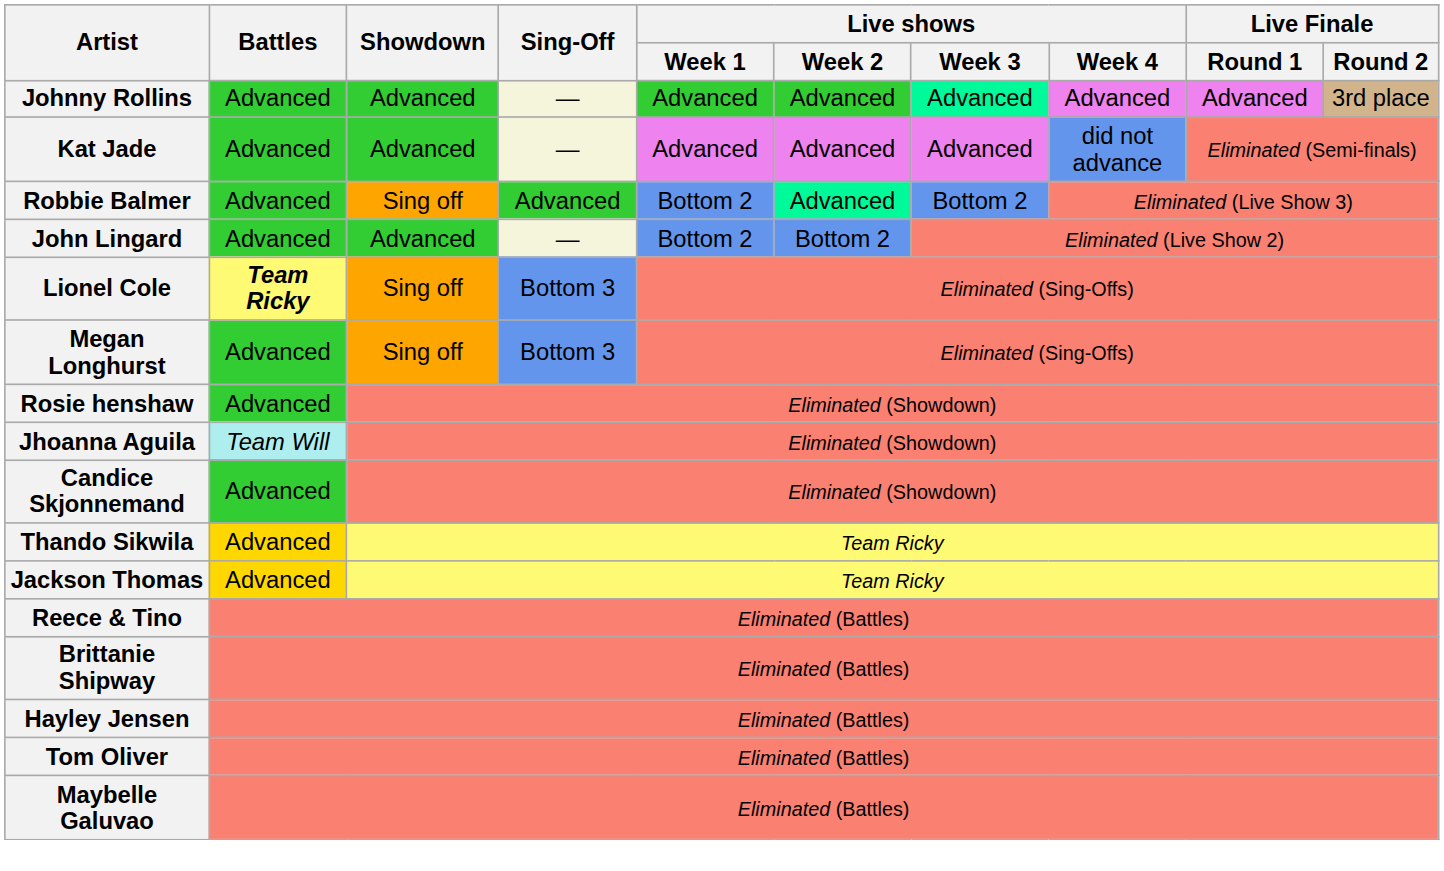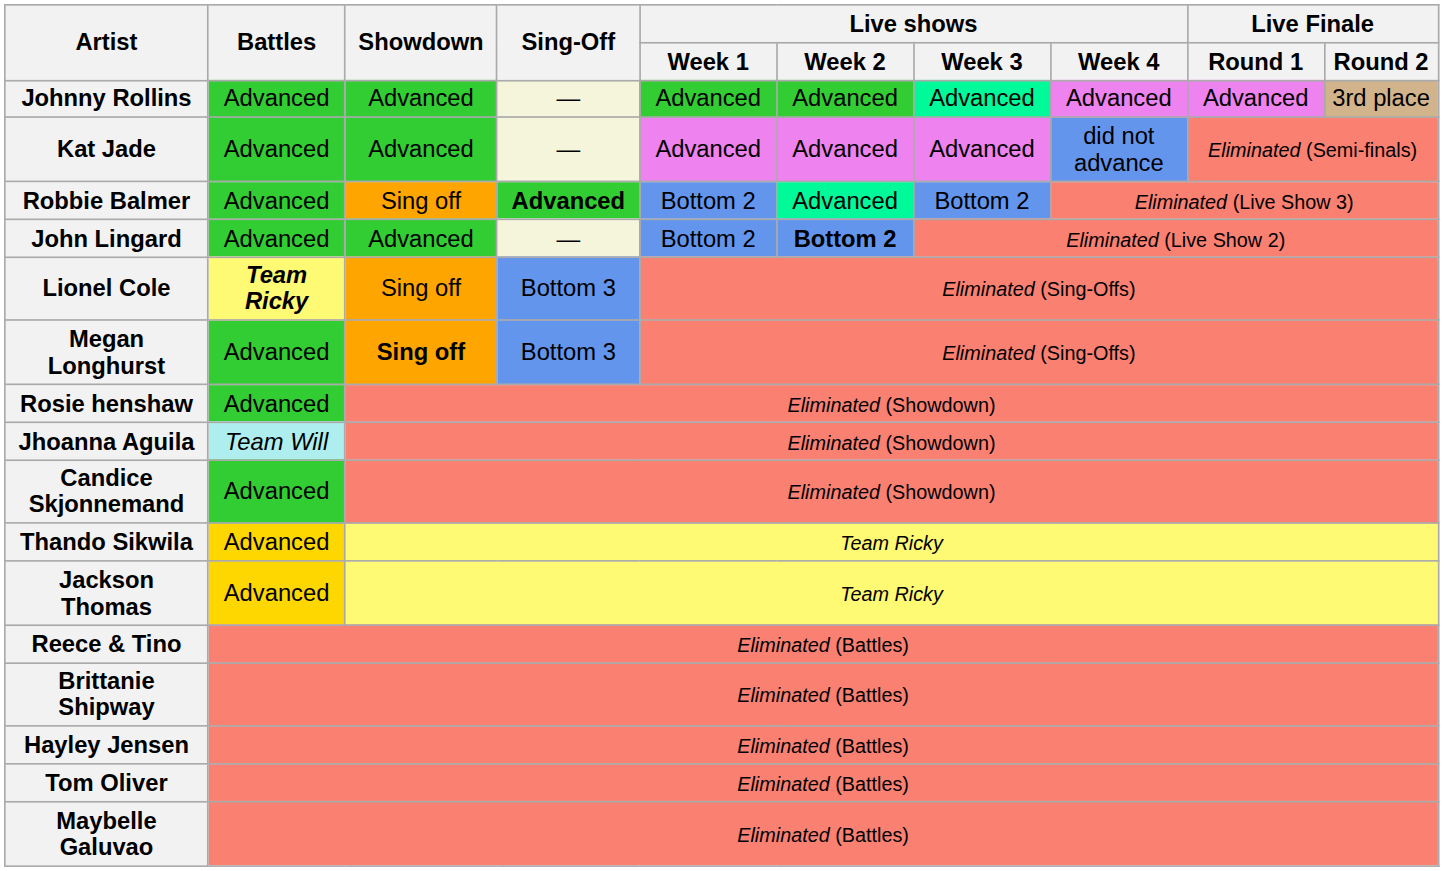(568, 201) normal -> (568, 201) bold
(842, 238) normal -> (845, 238) bold
(423, 353) normal -> (421, 353) bold
